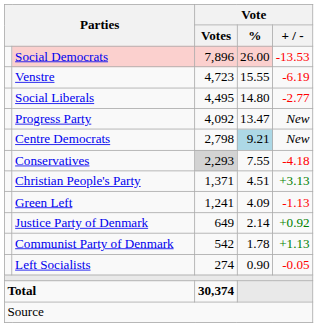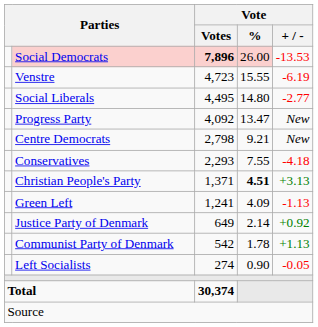(219, 56) normal -> (219, 56) bold
(258, 139) lightblue background -> (258, 139) no background
(219, 160) lightgrey background -> (219, 160) no background
(258, 181) normal -> (258, 181) bold
